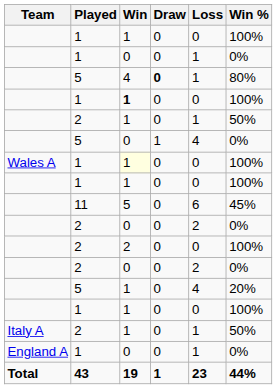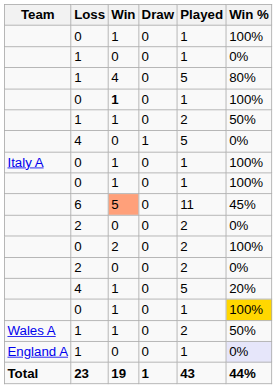columns swapped: (96, 15) <-> (208, 15)
(157, 78) bold -> (145, 78) normal
(32, 162) Wales A -> (26, 162) Italy A
(127, 162) lightyellow background -> (115, 162) no background
(127, 204) no background -> (115, 204) lightsalmon background
(246, 309) no background -> (246, 309) gold background
(26, 330) Italy A -> (32, 330) Wales A
(239, 352) no background -> (239, 352) lavender background
